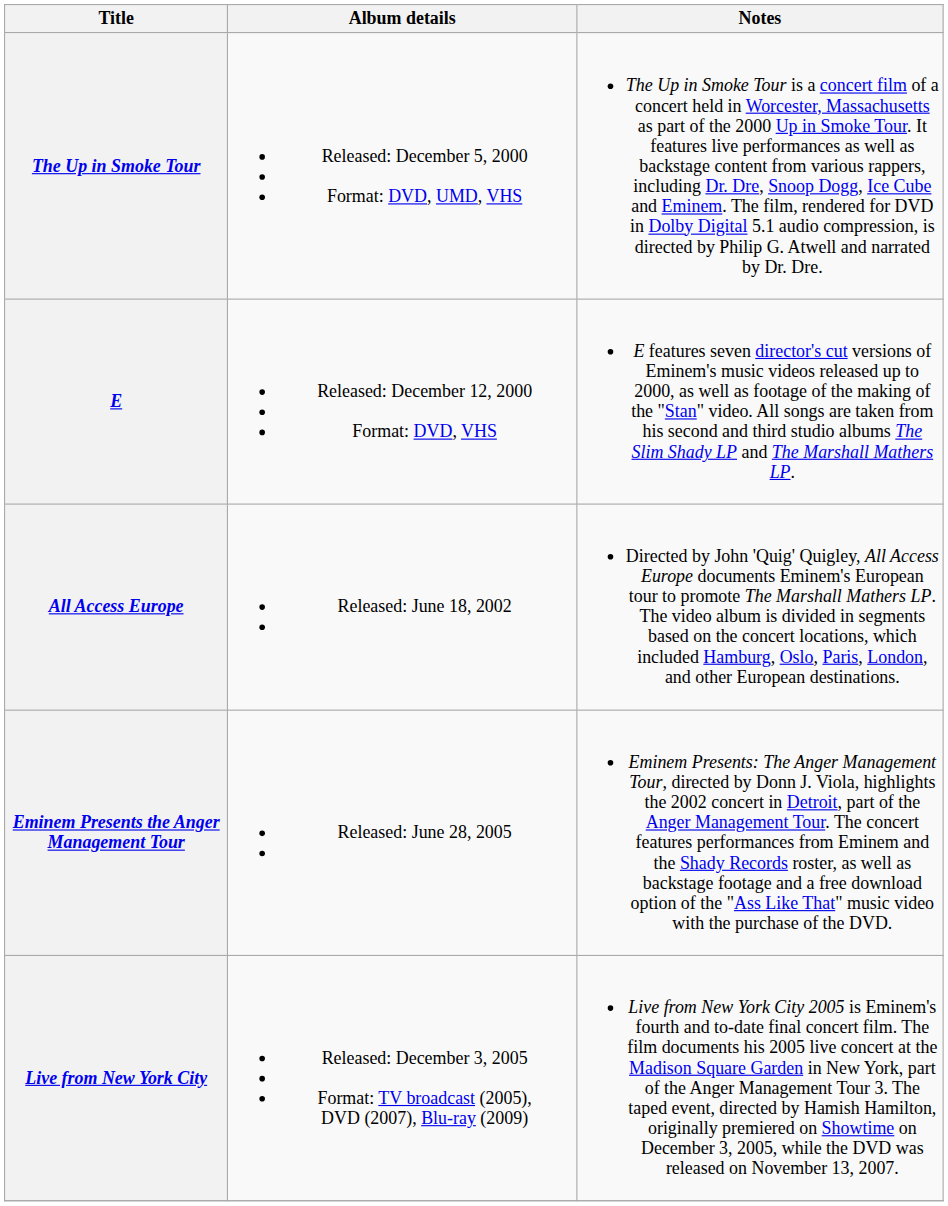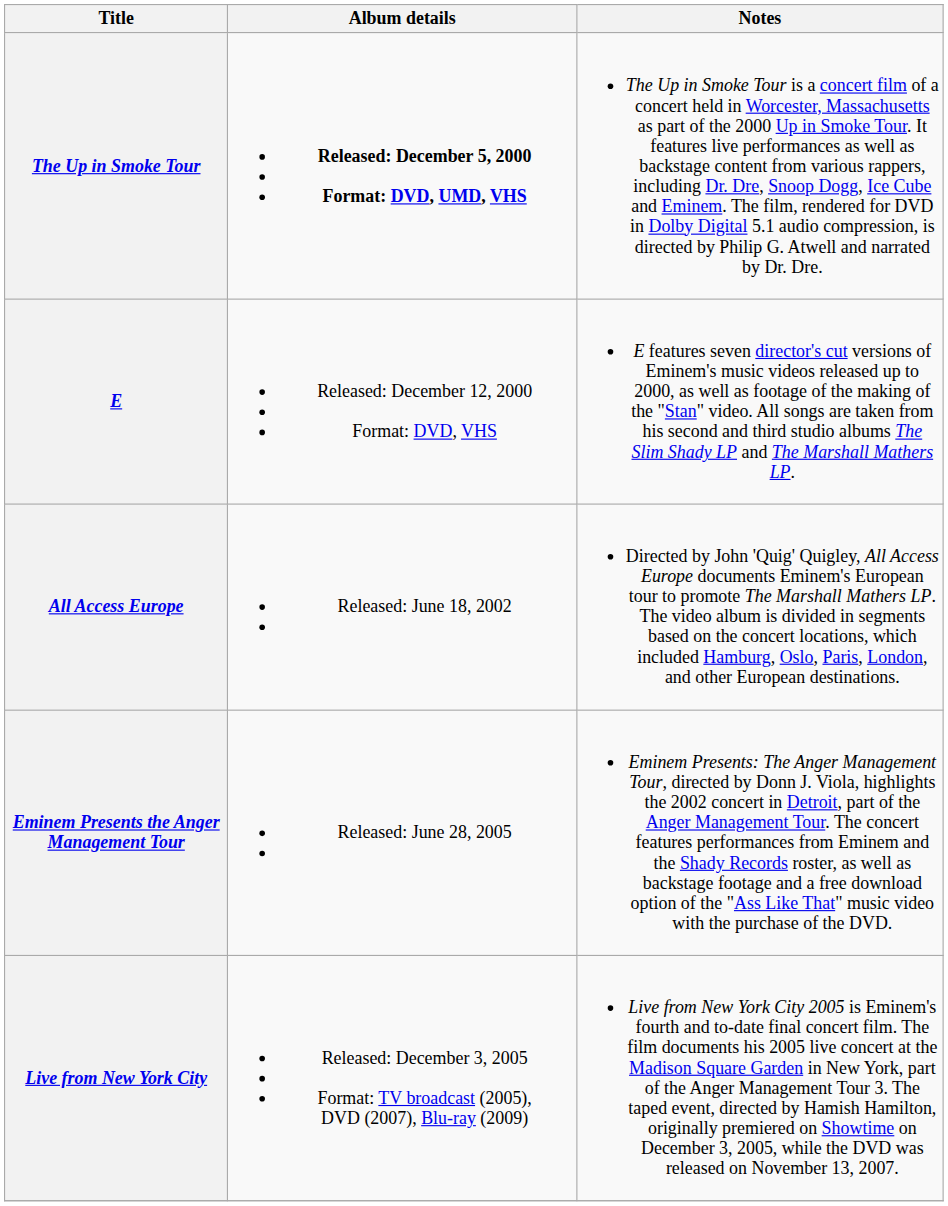(402, 176) normal -> (402, 176) bold
